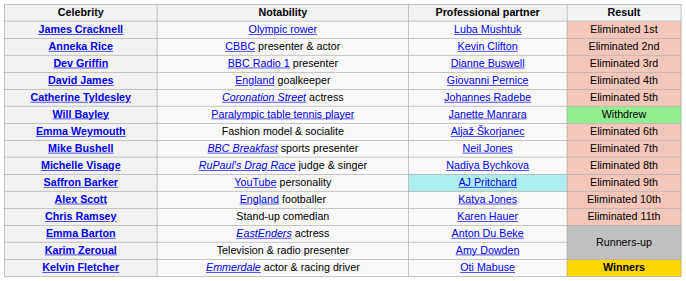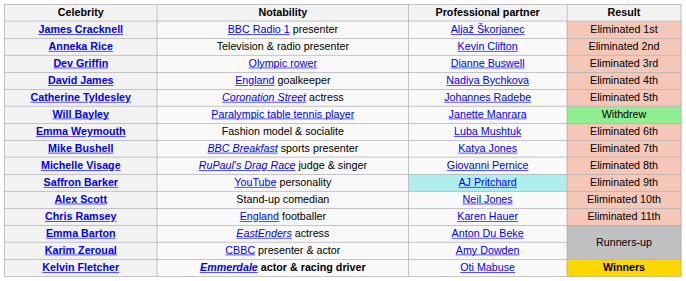(283, 30) Olympic rower -> (283, 30) BBC Radio 1 presenter
(488, 30) Luba Mushtuk -> (488, 30) Aljaž Škorjanec
(283, 47) CBBC presenter & actor -> (283, 47) Television & radio presenter
(283, 64) BBC Radio 1 presenter -> (283, 64) Olympic rower
(488, 81) Giovanni Pernice -> (488, 81) Nadiya Bychkova
(488, 132) Aljaž Škorjanec -> (488, 132) Luba Mushtuk
(488, 149) Neil Jones -> (488, 149) Katya Jones
(488, 166) Nadiya Bychkova -> (488, 166) Giovanni Pernice
(283, 200) England footballer -> (283, 200) Stand-up comedian
(488, 200) Katya Jones -> (488, 200) Neil Jones
(283, 217) Stand-up comedian -> (283, 217) England footballer
(283, 251) Television & radio presenter -> (283, 251) CBBC presenter & actor
(283, 268) normal -> (283, 268) bold
